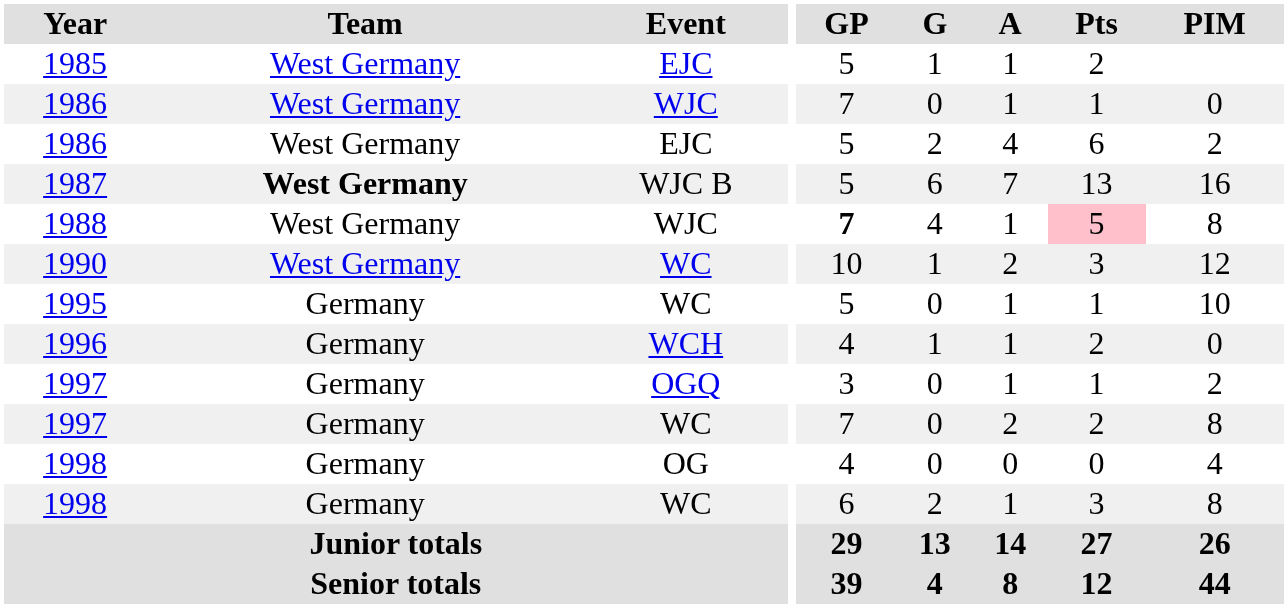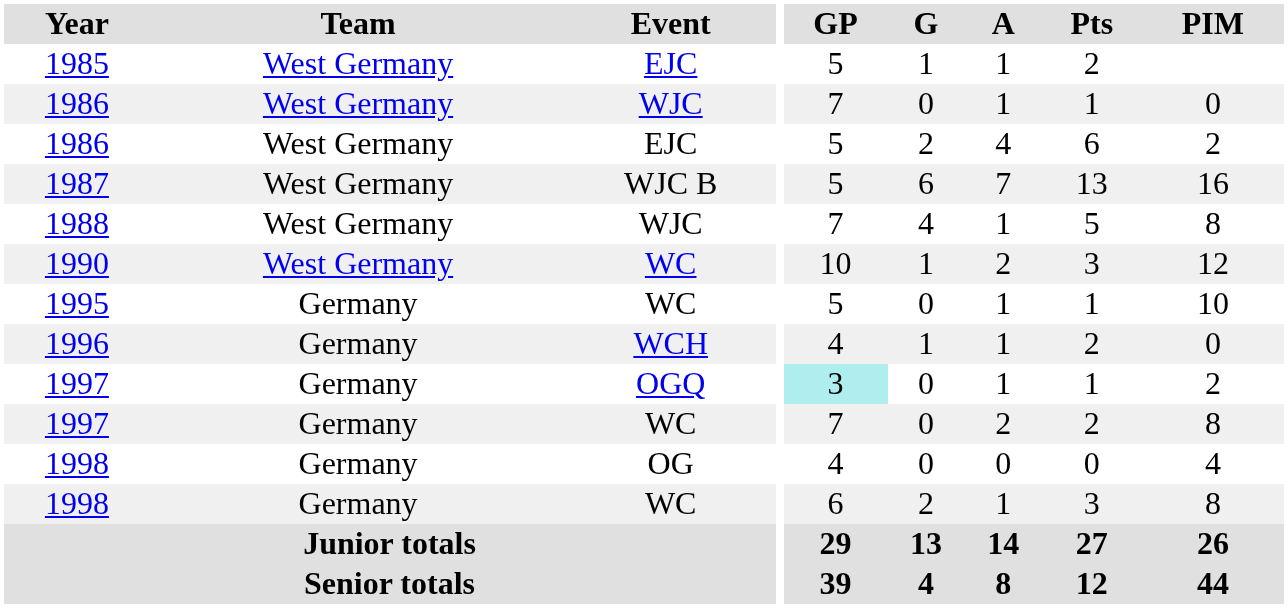(365, 183) bold -> (358, 183) normal
(847, 223) bold -> (836, 223) normal
(1097, 223) pink background -> (1092, 223) no background
(847, 383) no background -> (836, 383) paleturquoise background
